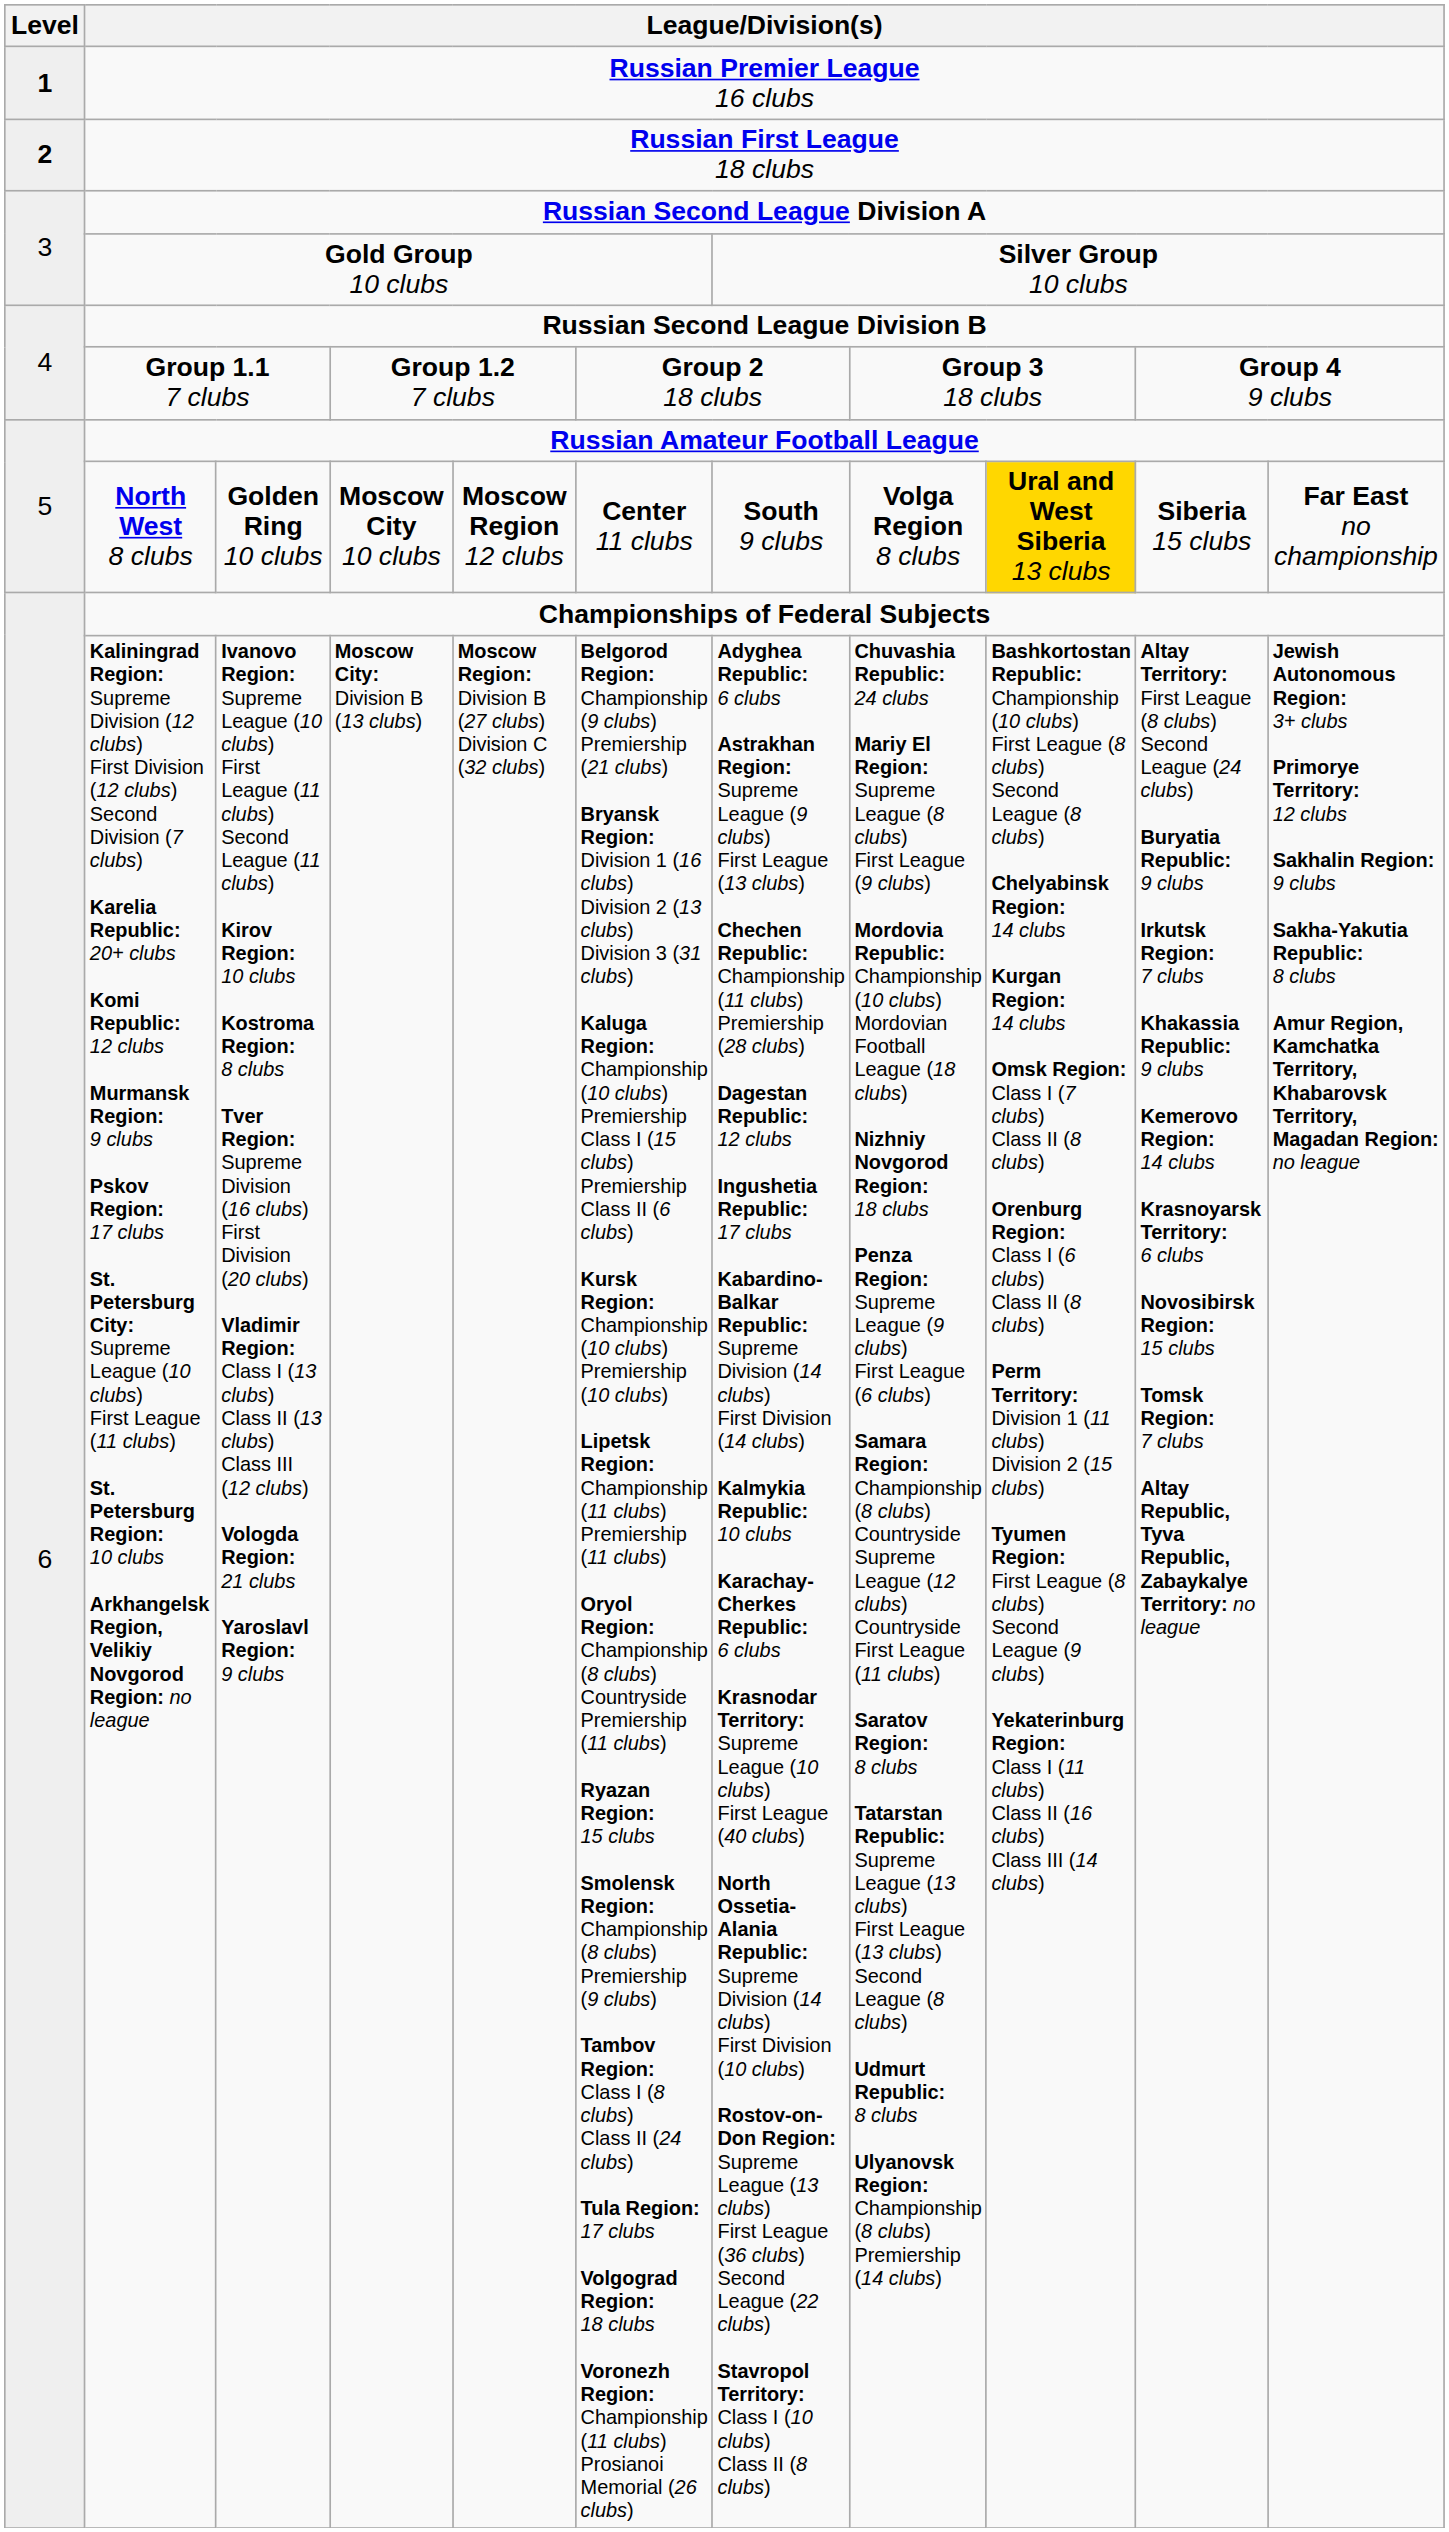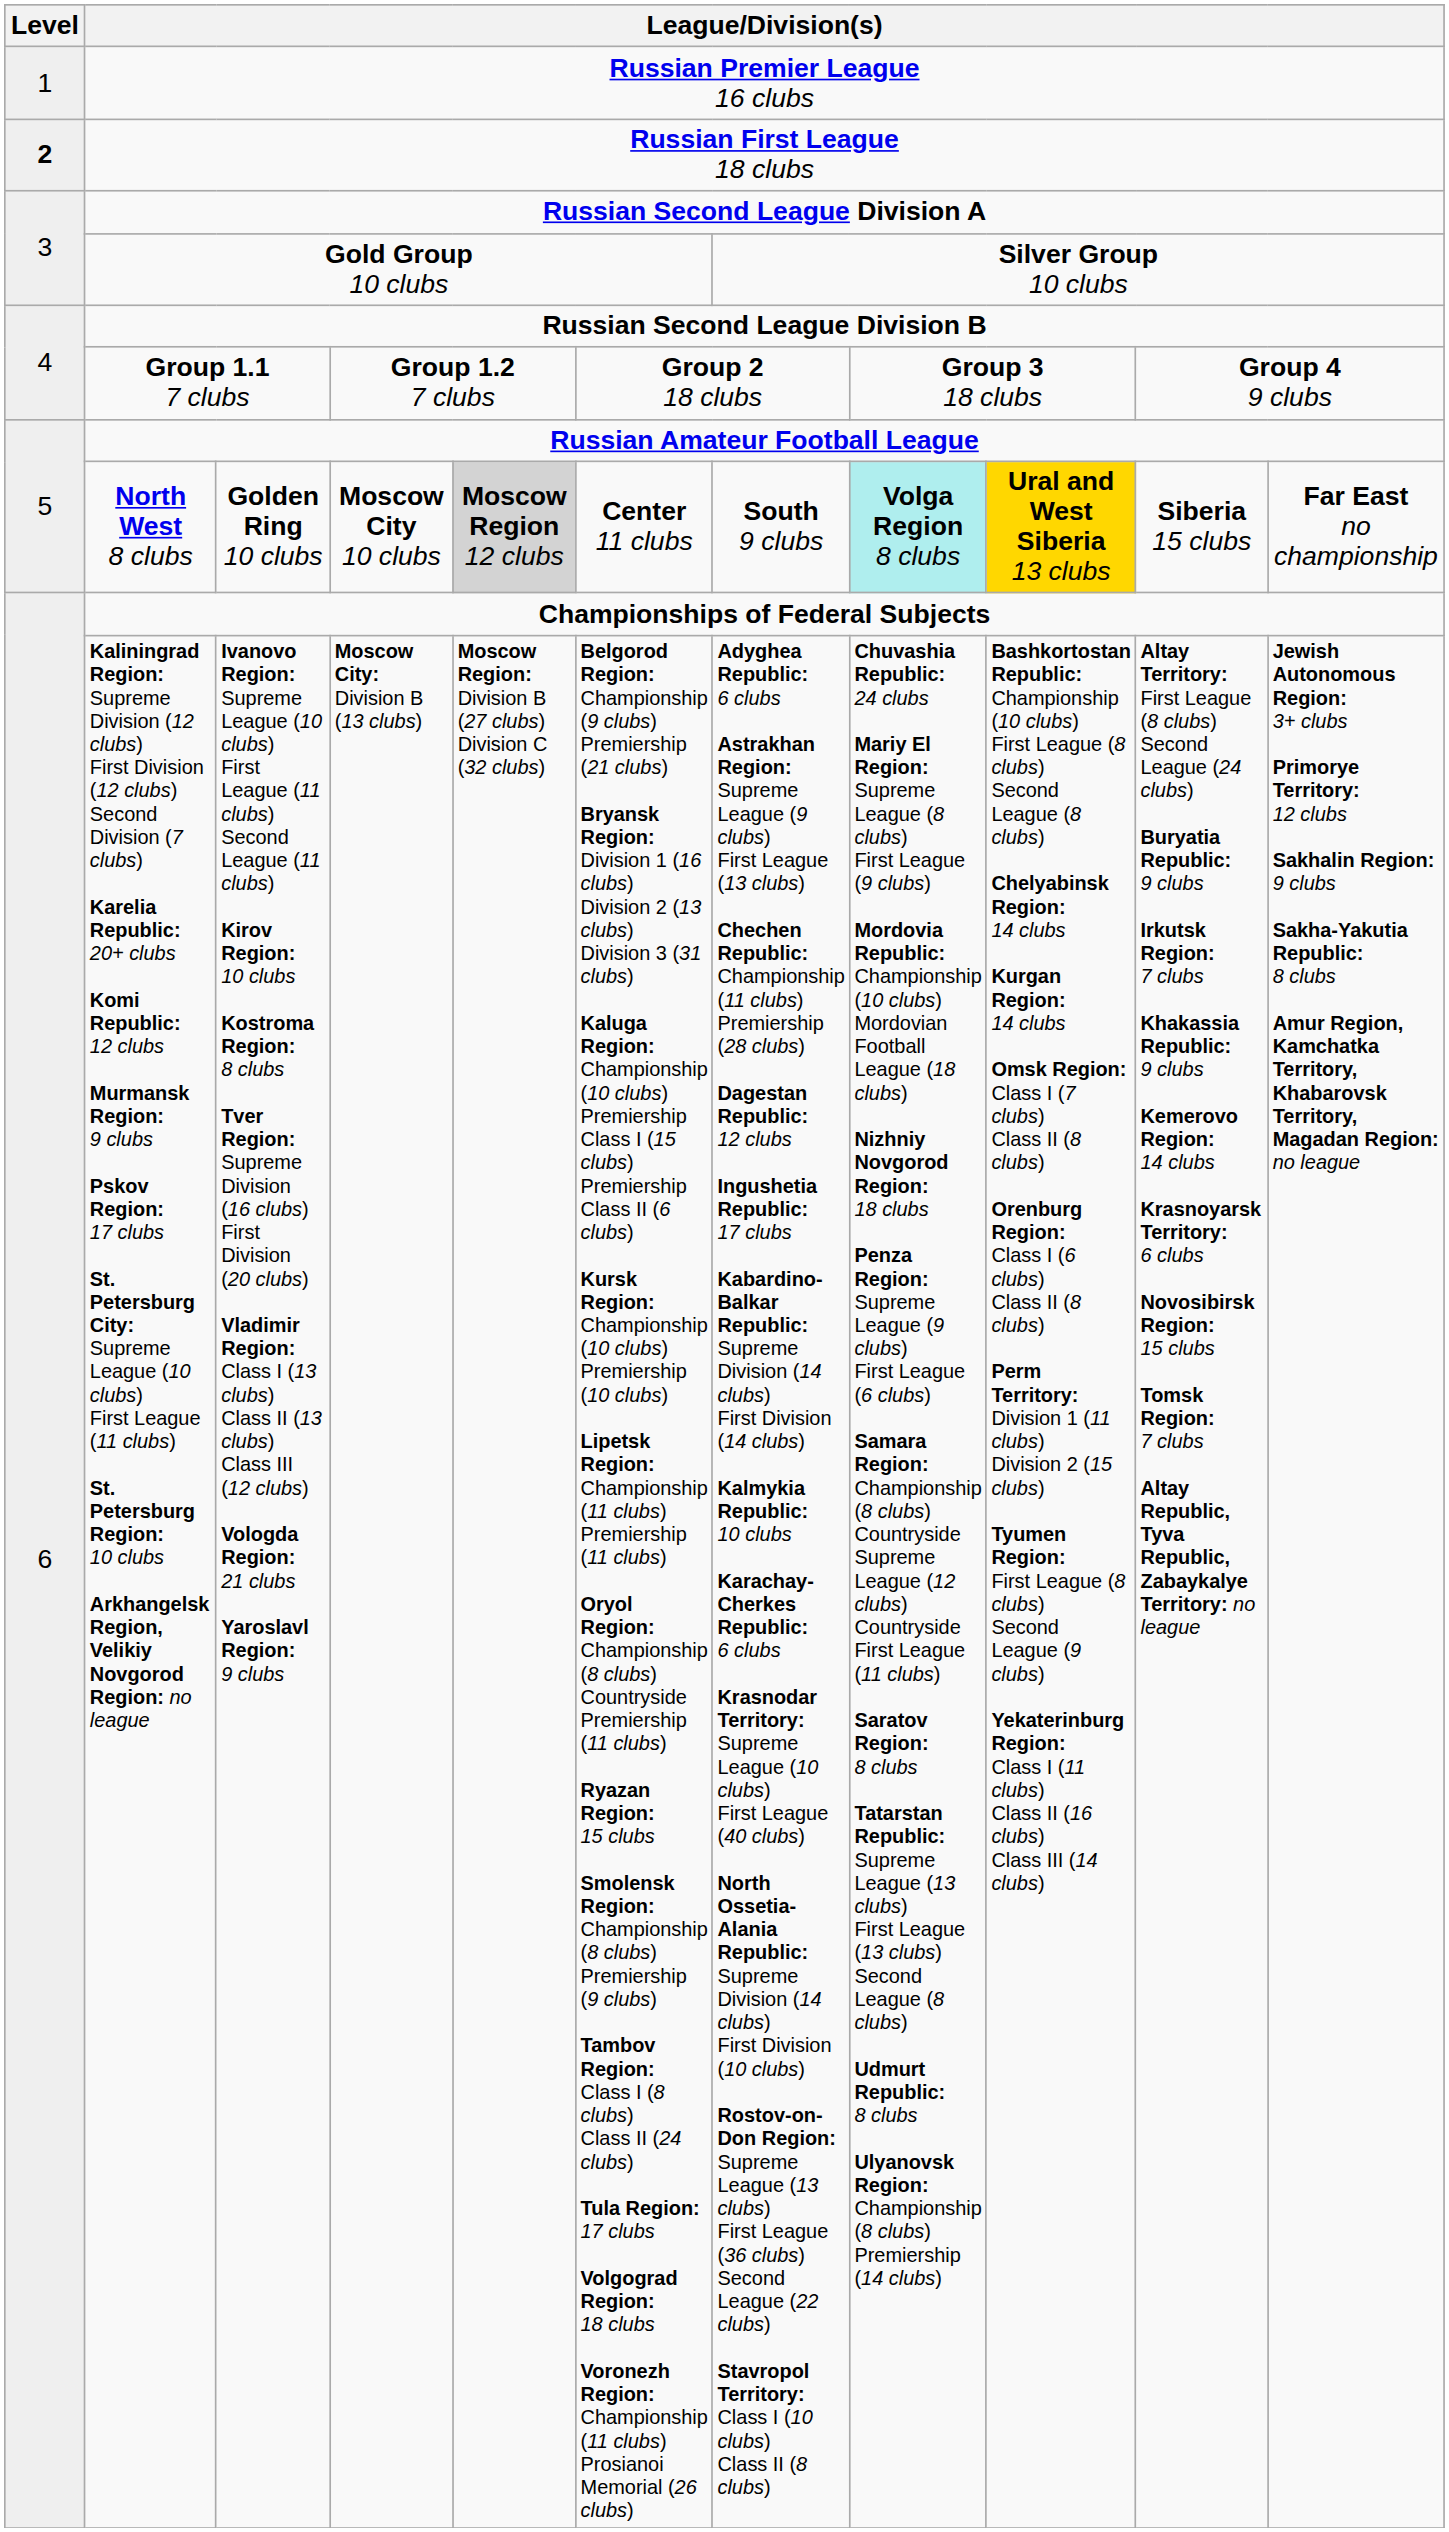(45, 82) bold -> (45, 82) normal
(514, 526) no background -> (514, 526) lightgrey background
(918, 526) no background -> (918, 526) paleturquoise background
